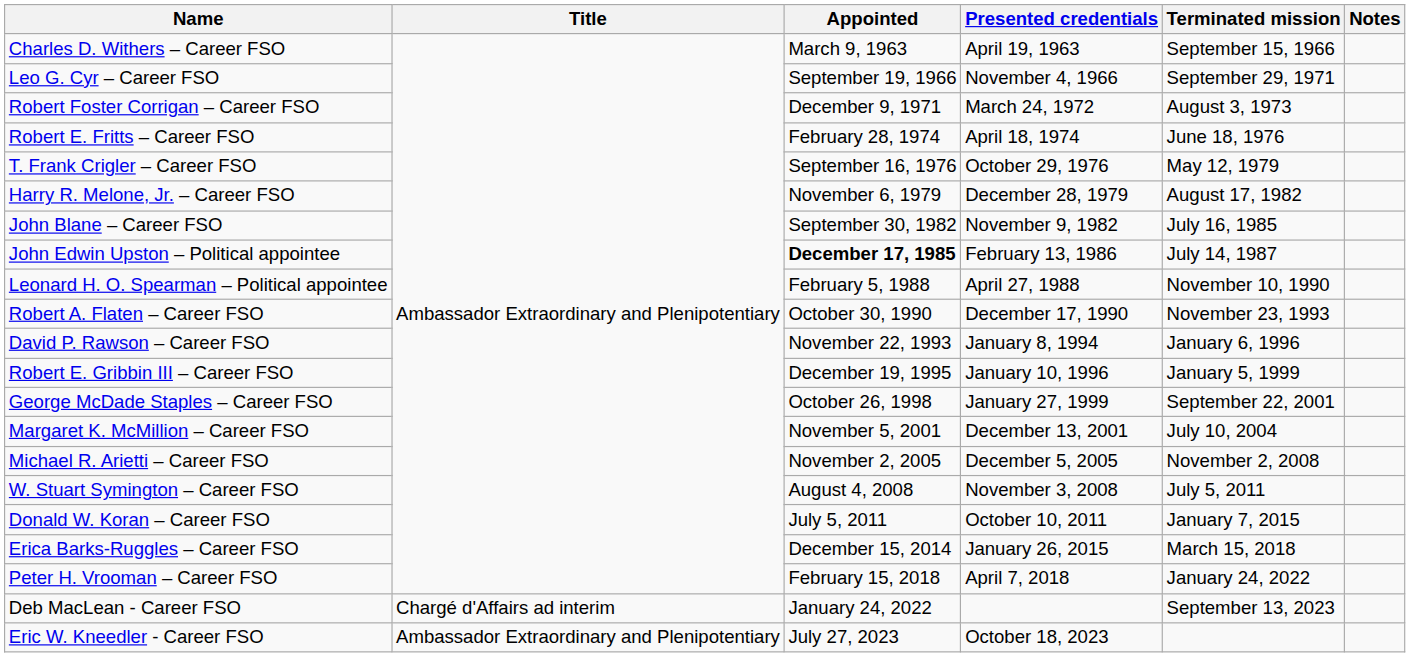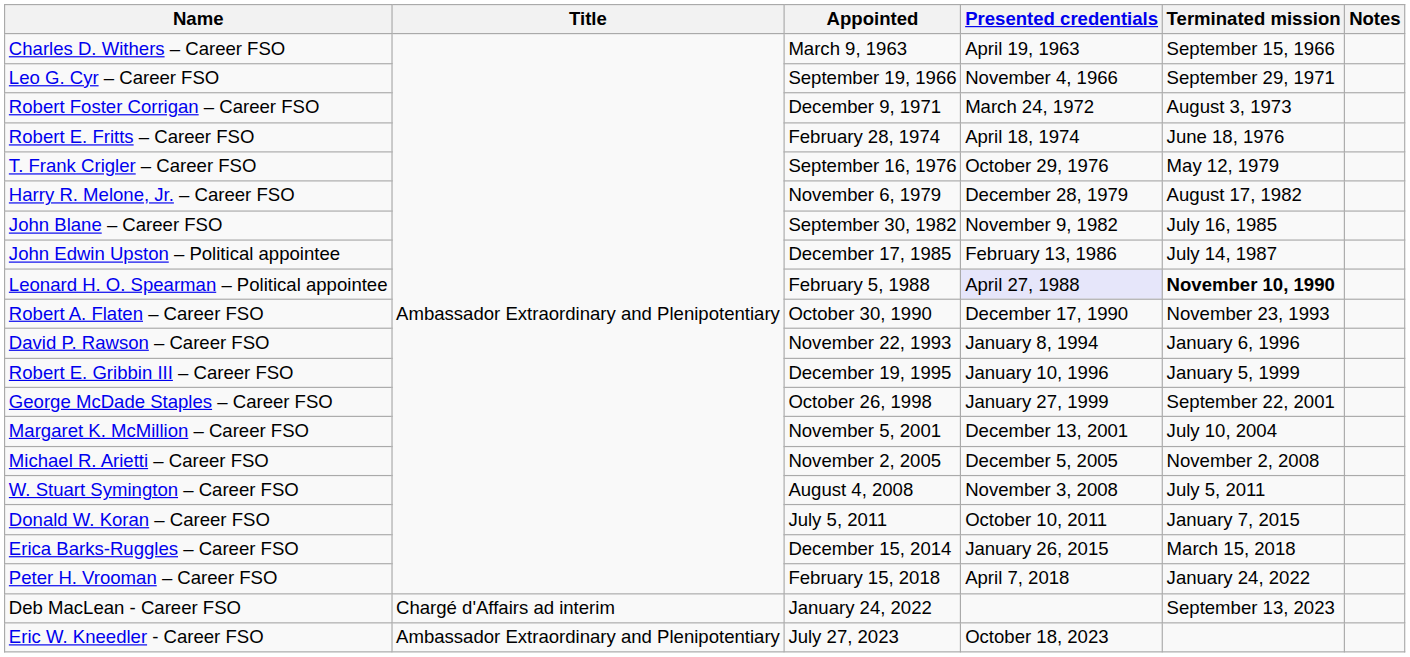(872, 254) bold -> (870, 254) normal
(1022, 284) no background -> (1022, 284) lavender background
(1248, 284) normal -> (1251, 284) bold
